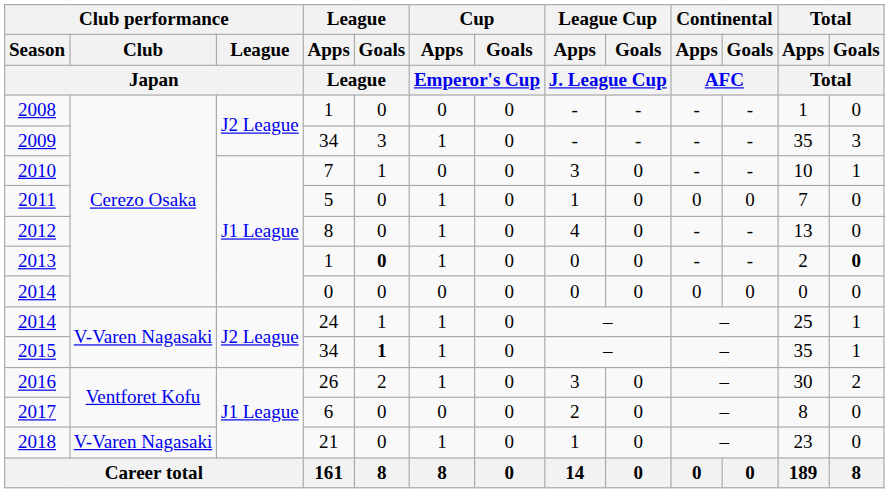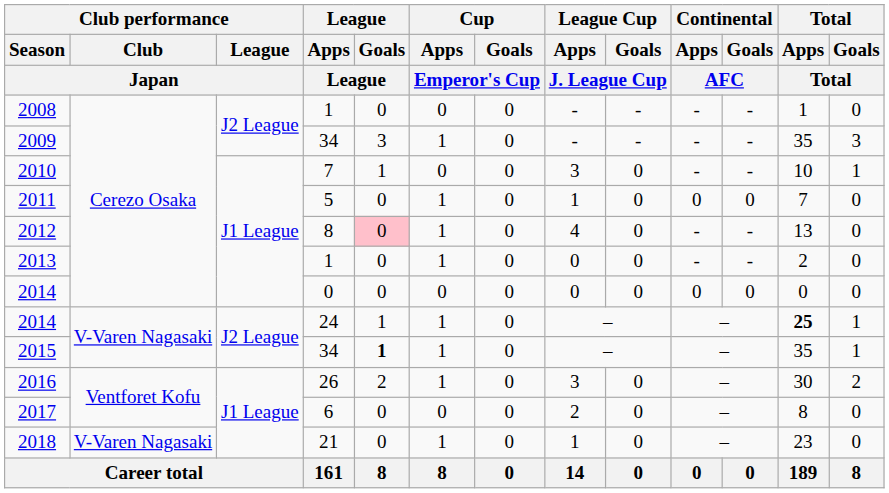(382, 230) no background -> (382, 230) pink background
(382, 261) bold -> (382, 261) normal
(856, 261) bold -> (856, 261) normal
(803, 321) normal -> (803, 321) bold
